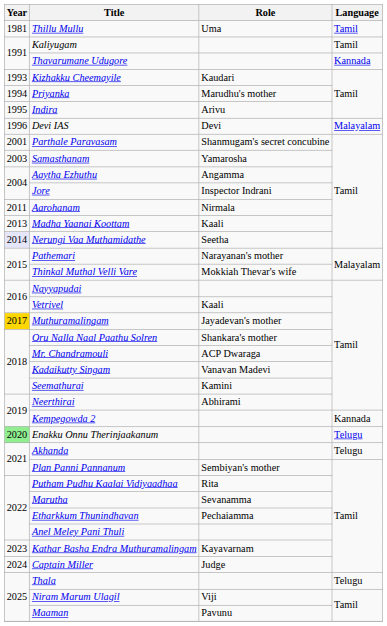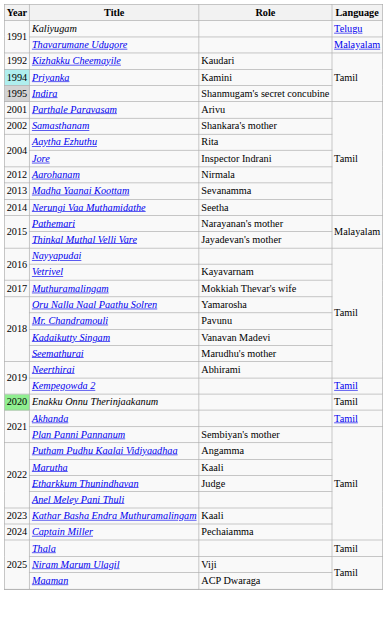- row: (58, 28)
(346, 45) Tamil -> (348, 28) Telugu
(352, 61) Kannada -> (357, 45) Malayalam
(17, 77) 1993 -> (17, 61) 1992
(17, 93) no background -> (17, 77) paleturquoise background
(239, 93) Marudhu's mother -> (217, 77) Kamini
(17, 110) no background -> (17, 93) lightgrey background
(213, 110) Arivu -> (265, 93) Shanmugam's secret concubine
- row: (50, 126)
(265, 142) Shanmugam's secret concubine -> (213, 110) Arivu
(17, 158) 2003 -> (17, 126) 2002
(224, 158) Yamarosha -> (239, 126) Shankara's mother
(223, 175) Angamma -> (210, 142) Rita
(17, 207) 2011 -> (17, 175) 2012
(212, 223) Kaali -> (226, 191) Sevanamma
(17, 239) lavender background -> (17, 207) no background
(249, 272) Mokkiah Thevar's wife -> (241, 239) Jayadevan's mother
(212, 304) Kaali -> (227, 272) Kayavarnam
(17, 321) gold background -> (17, 288) no background
(241, 321) Jayadevan's mother -> (249, 288) Mokkiah Thevar's wife
(239, 337) Shankara's mother -> (224, 304) Yamarosha
(231, 353) ACP Dwaraga -> (217, 321) Pavunu
(217, 386) Kamini -> (239, 353) Marudhu's mother
(352, 418) Kannada -> (346, 386) Tamil
(348, 434) Telugu -> (346, 402) Tamil
(348, 451) Telugu -> (346, 418) Tamil
(210, 483) Rita -> (223, 451) Angamma
(226, 499) Sevanamma -> (212, 467) Kaali
(227, 516) Pechaiamma -> (213, 483) Judge
(227, 548) Kayavarnam -> (212, 516) Kaali
(213, 564) Judge -> (227, 532) Pechaiamma
(348, 581) Telugu -> (346, 548) Tamil
(217, 613) Pavunu -> (231, 581) ACP Dwaraga
